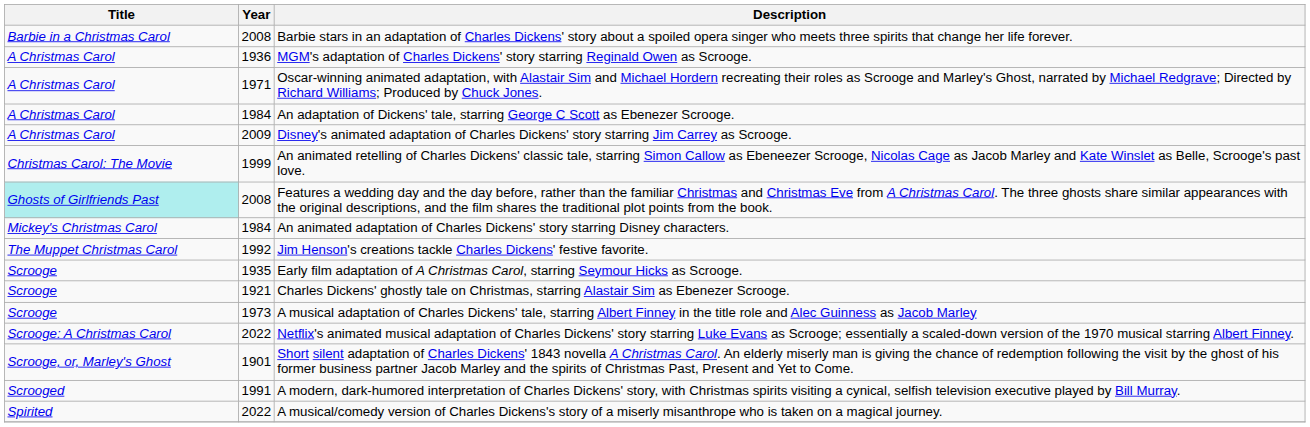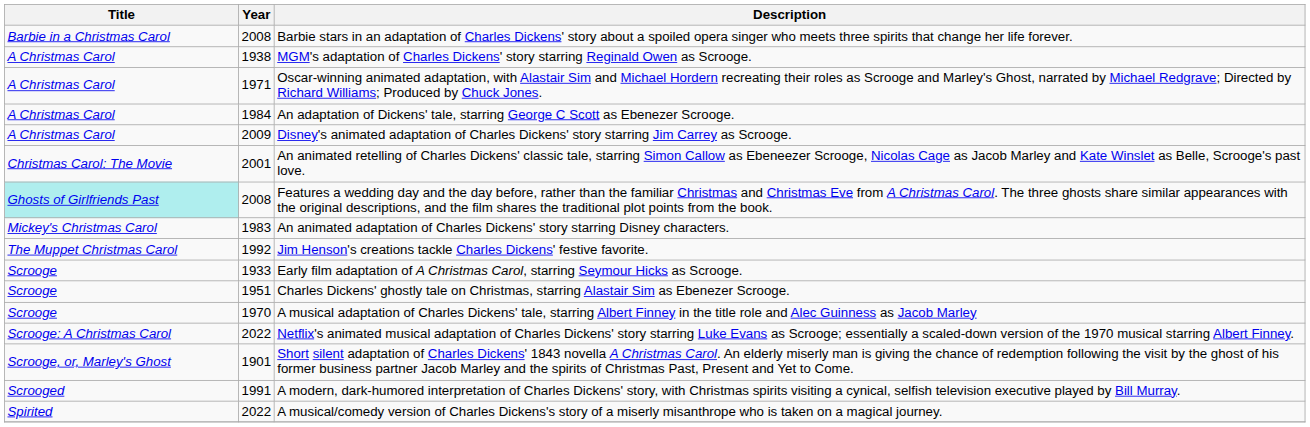(256, 57) 1936 -> (256, 57) 1938
(256, 163) 1999 -> (256, 163) 2001
(256, 228) 1984 -> (256, 228) 1983
(256, 270) 1935 -> (256, 270) 1933
(256, 291) 1921 -> (256, 291) 1951
(256, 312) 1973 -> (256, 312) 1970
